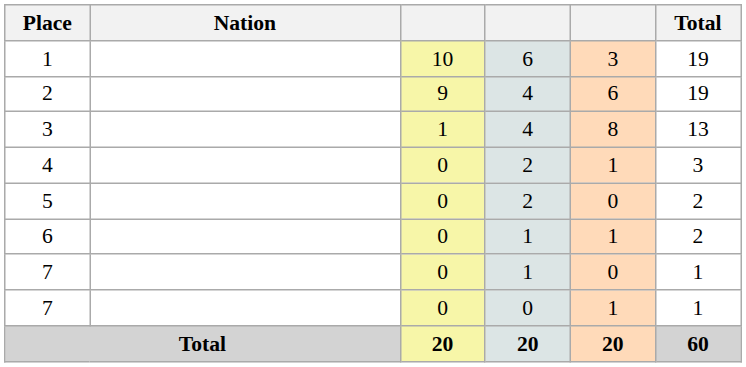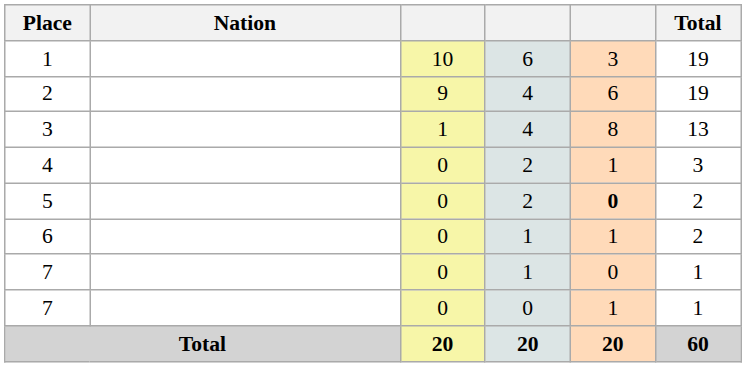(613, 200) normal -> (613, 200) bold
